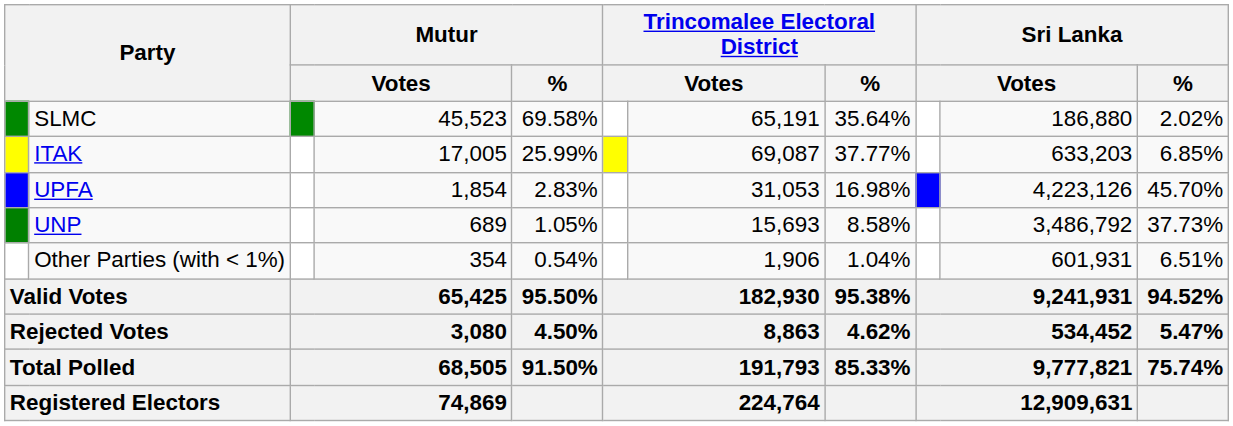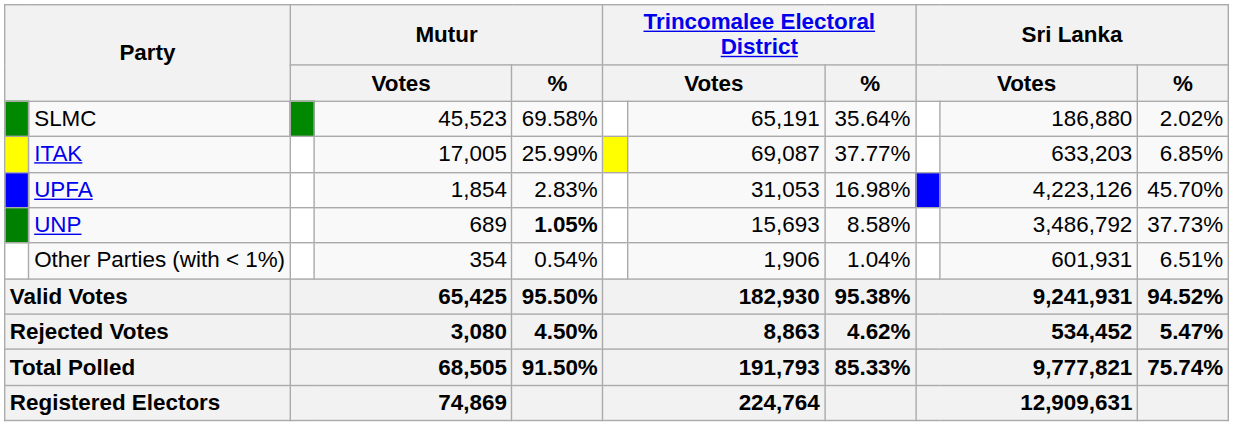(566, 225) normal -> (566, 225) bold
